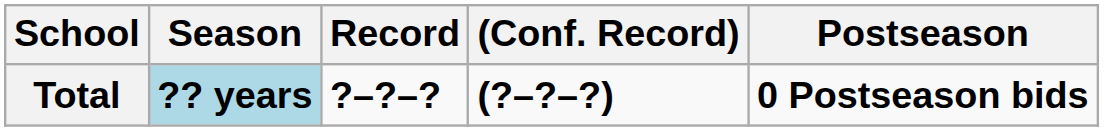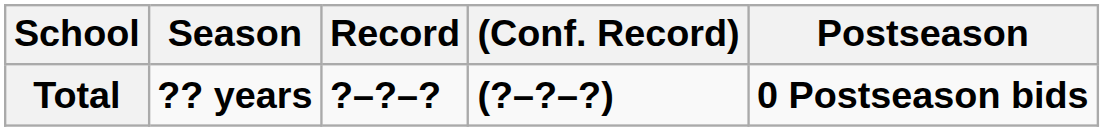(235, 94) lightblue background -> (235, 94) no background
